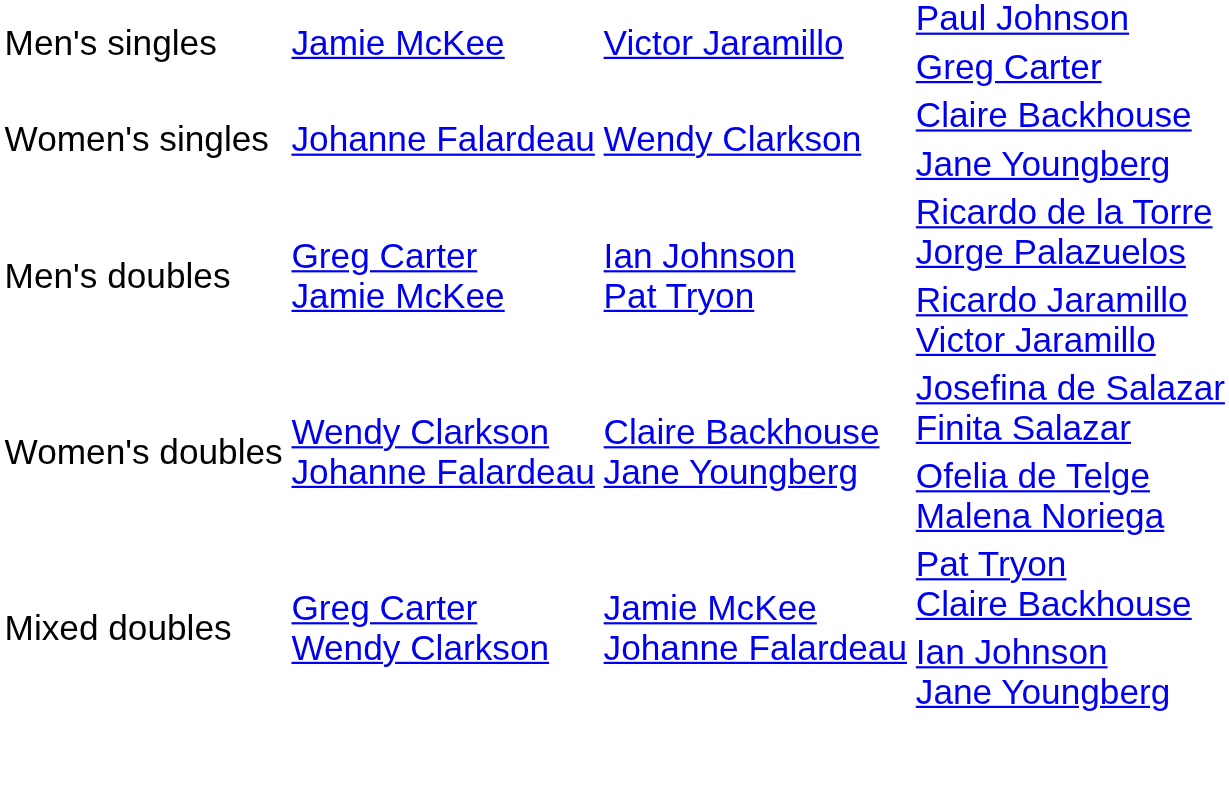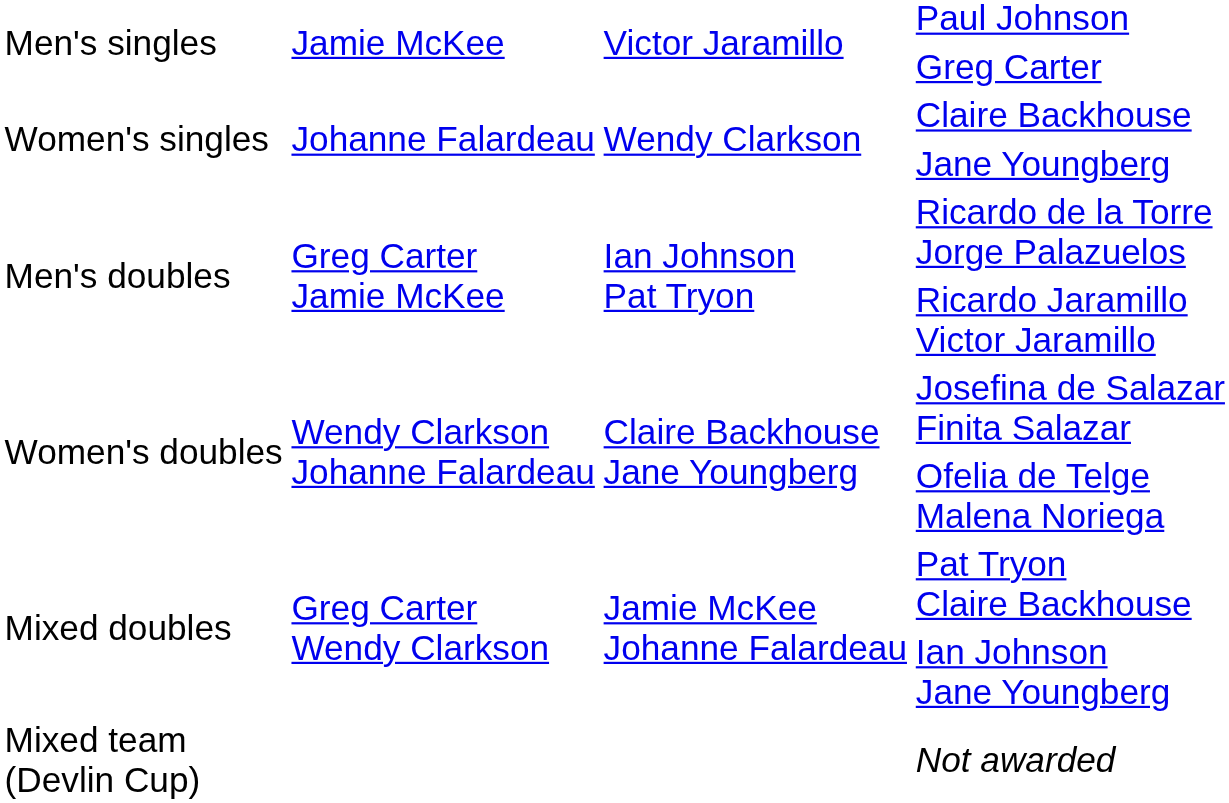+ row: (1016, 760)
